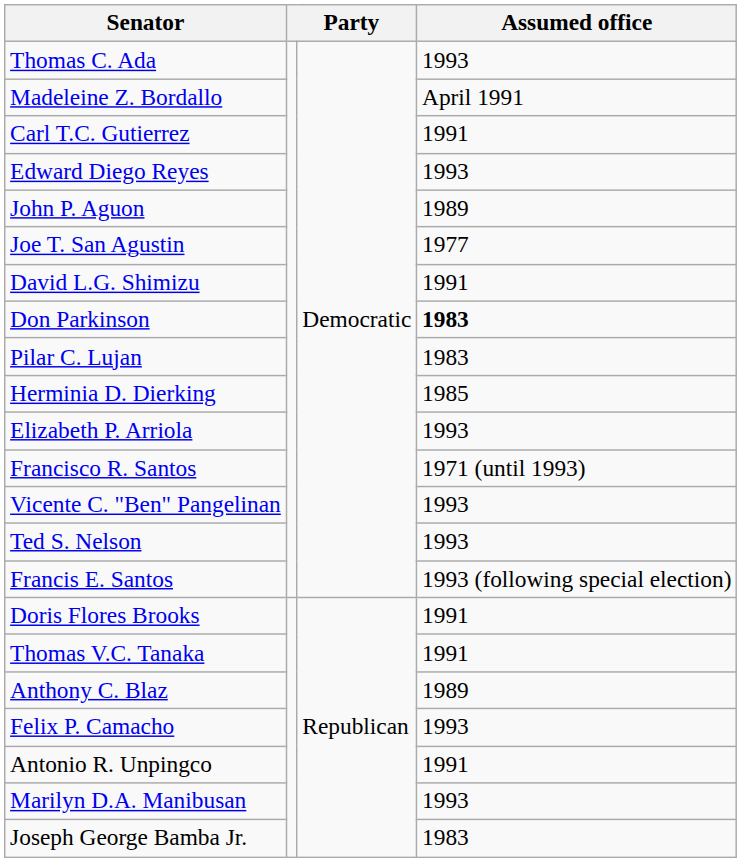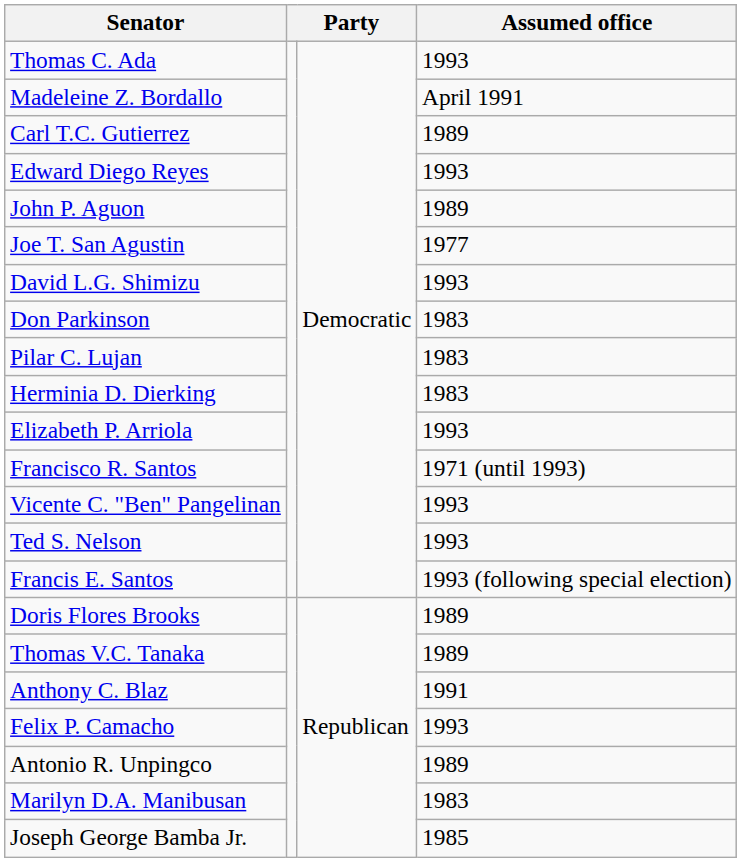(445, 134) 1991 -> (445, 134) 1989
(445, 282) 1991 -> (445, 282) 1993
(445, 319) bold -> (445, 319) normal
(445, 393) 1985 -> (445, 393) 1983
(445, 615) 1991 -> (445, 615) 1989
(445, 652) 1991 -> (445, 652) 1989
(445, 689) 1989 -> (445, 689) 1991
(445, 763) 1991 -> (445, 763) 1989
(445, 801) 1993 -> (445, 801) 1983
(445, 838) 1983 -> (445, 838) 1985
